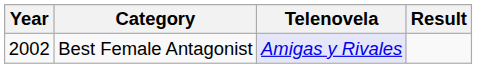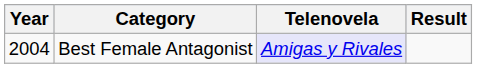(29, 48) 2002 -> (29, 48) 2004
